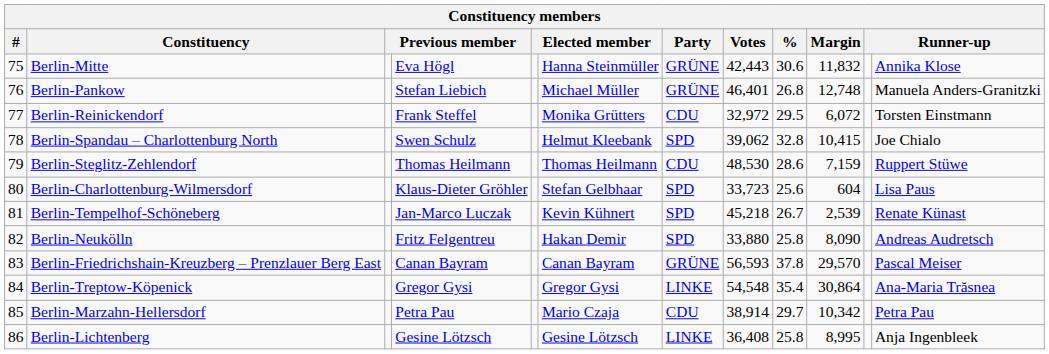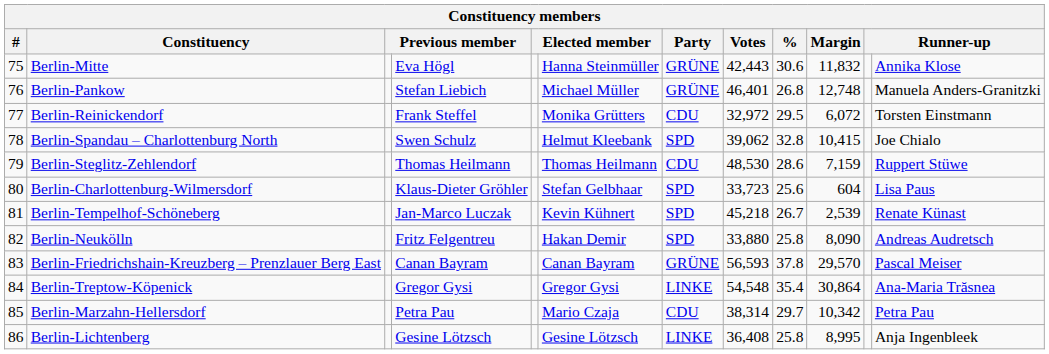(748, 312) 38,914 -> (748, 312) 38,314
